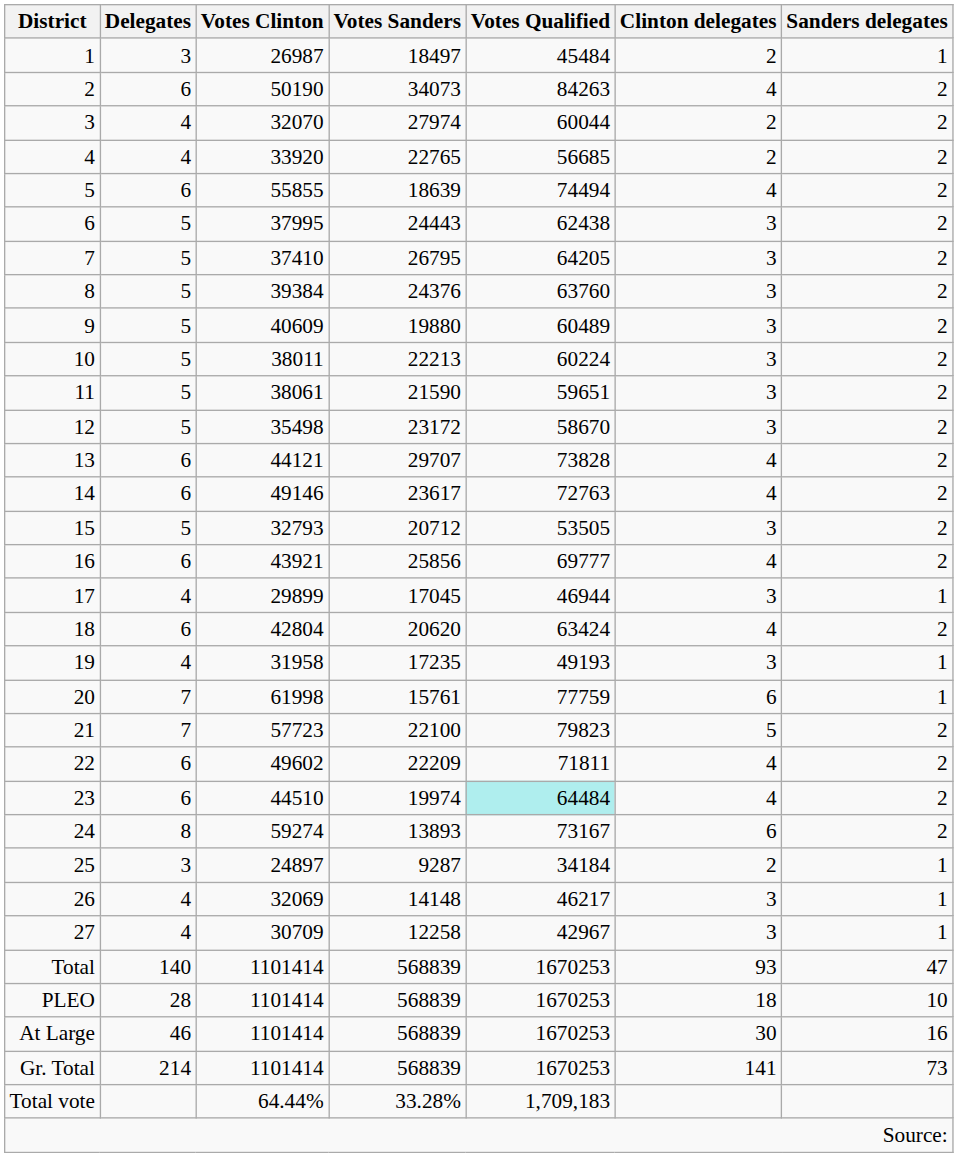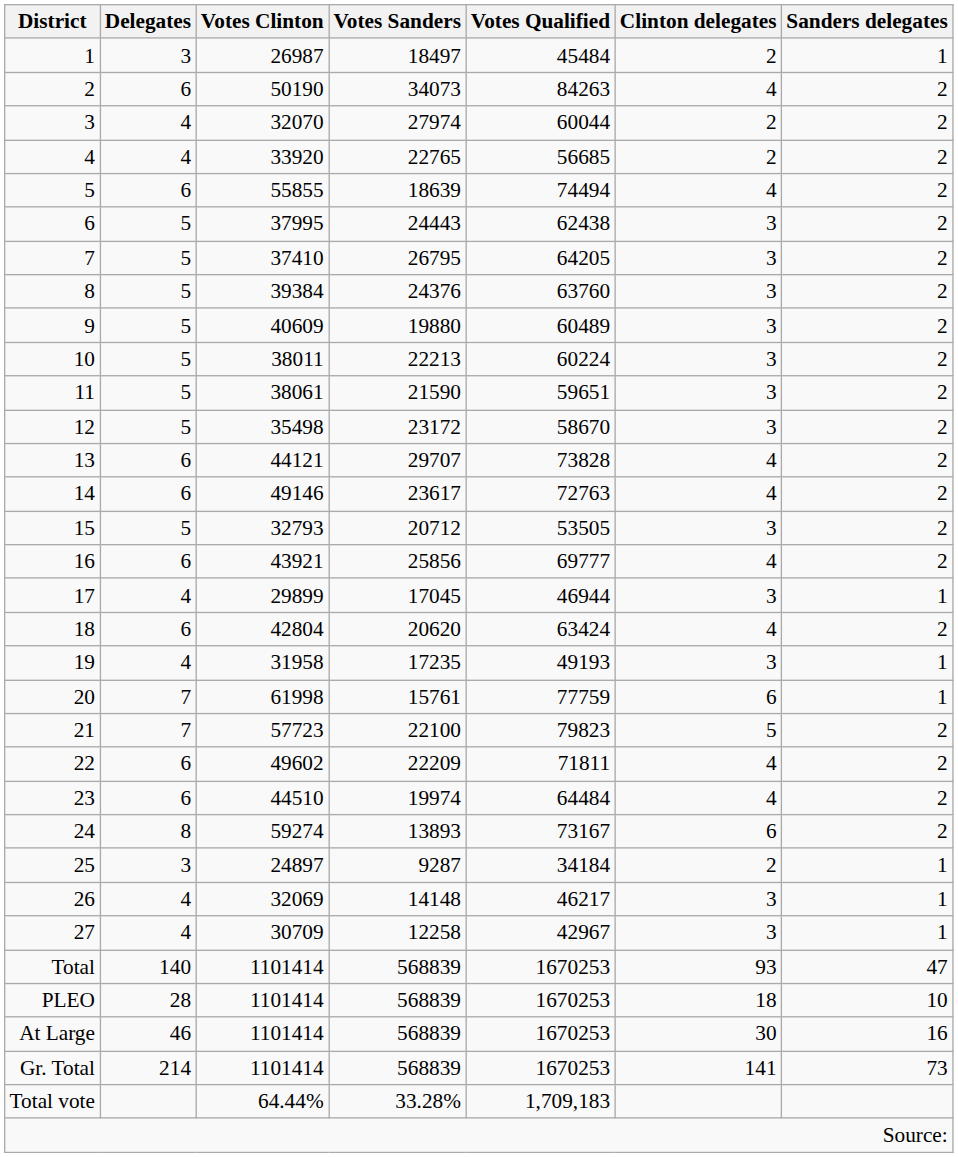(583, 797) paleturquoise background -> (583, 797) no background
